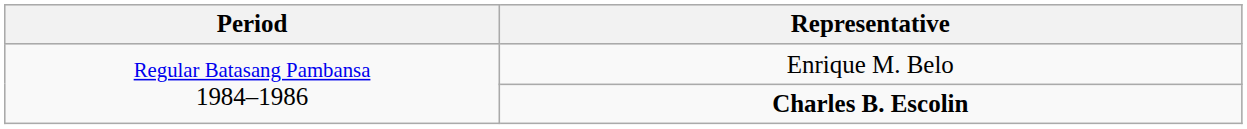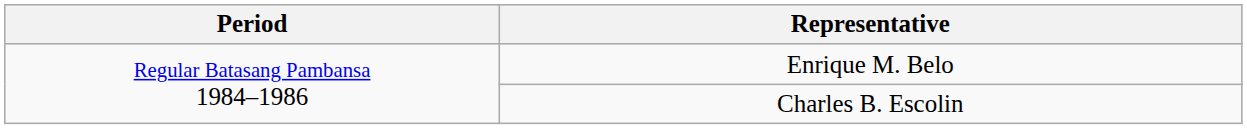(870, 103) bold -> (870, 103) normal
